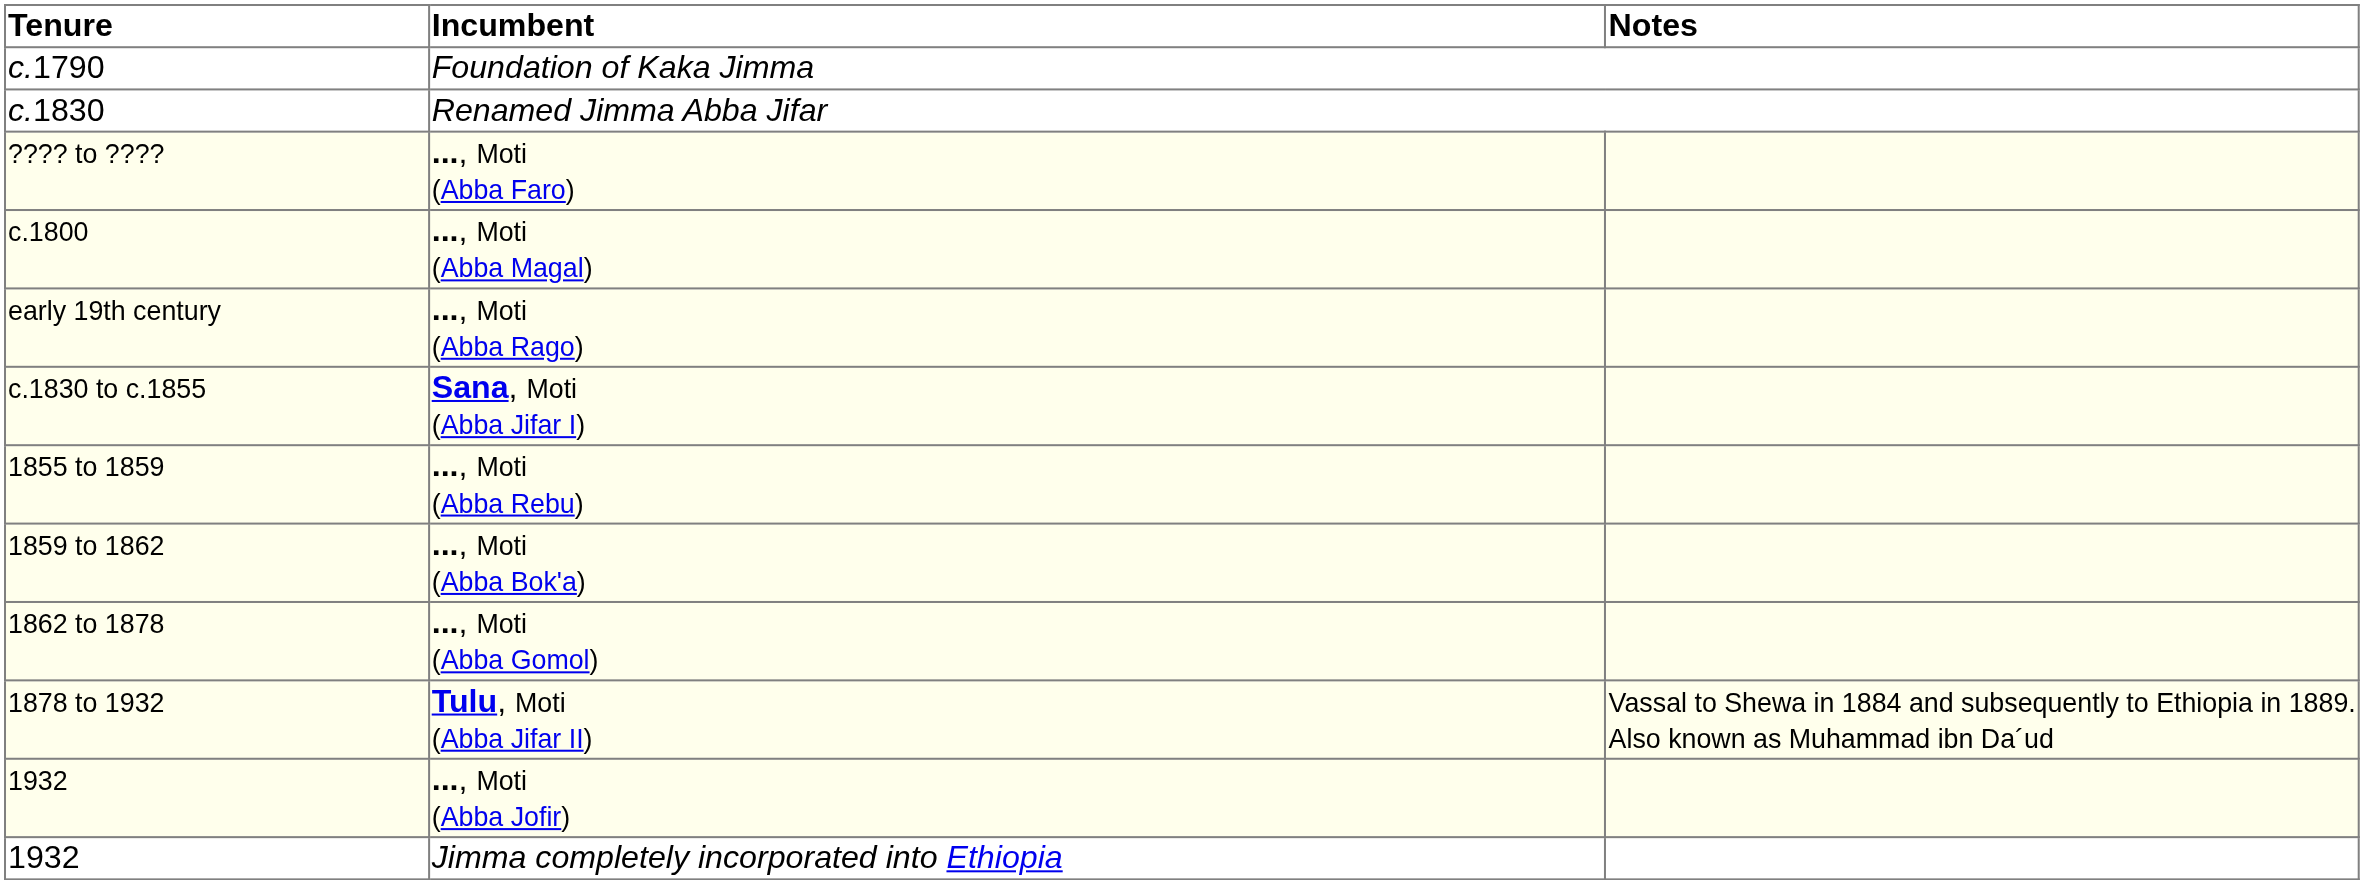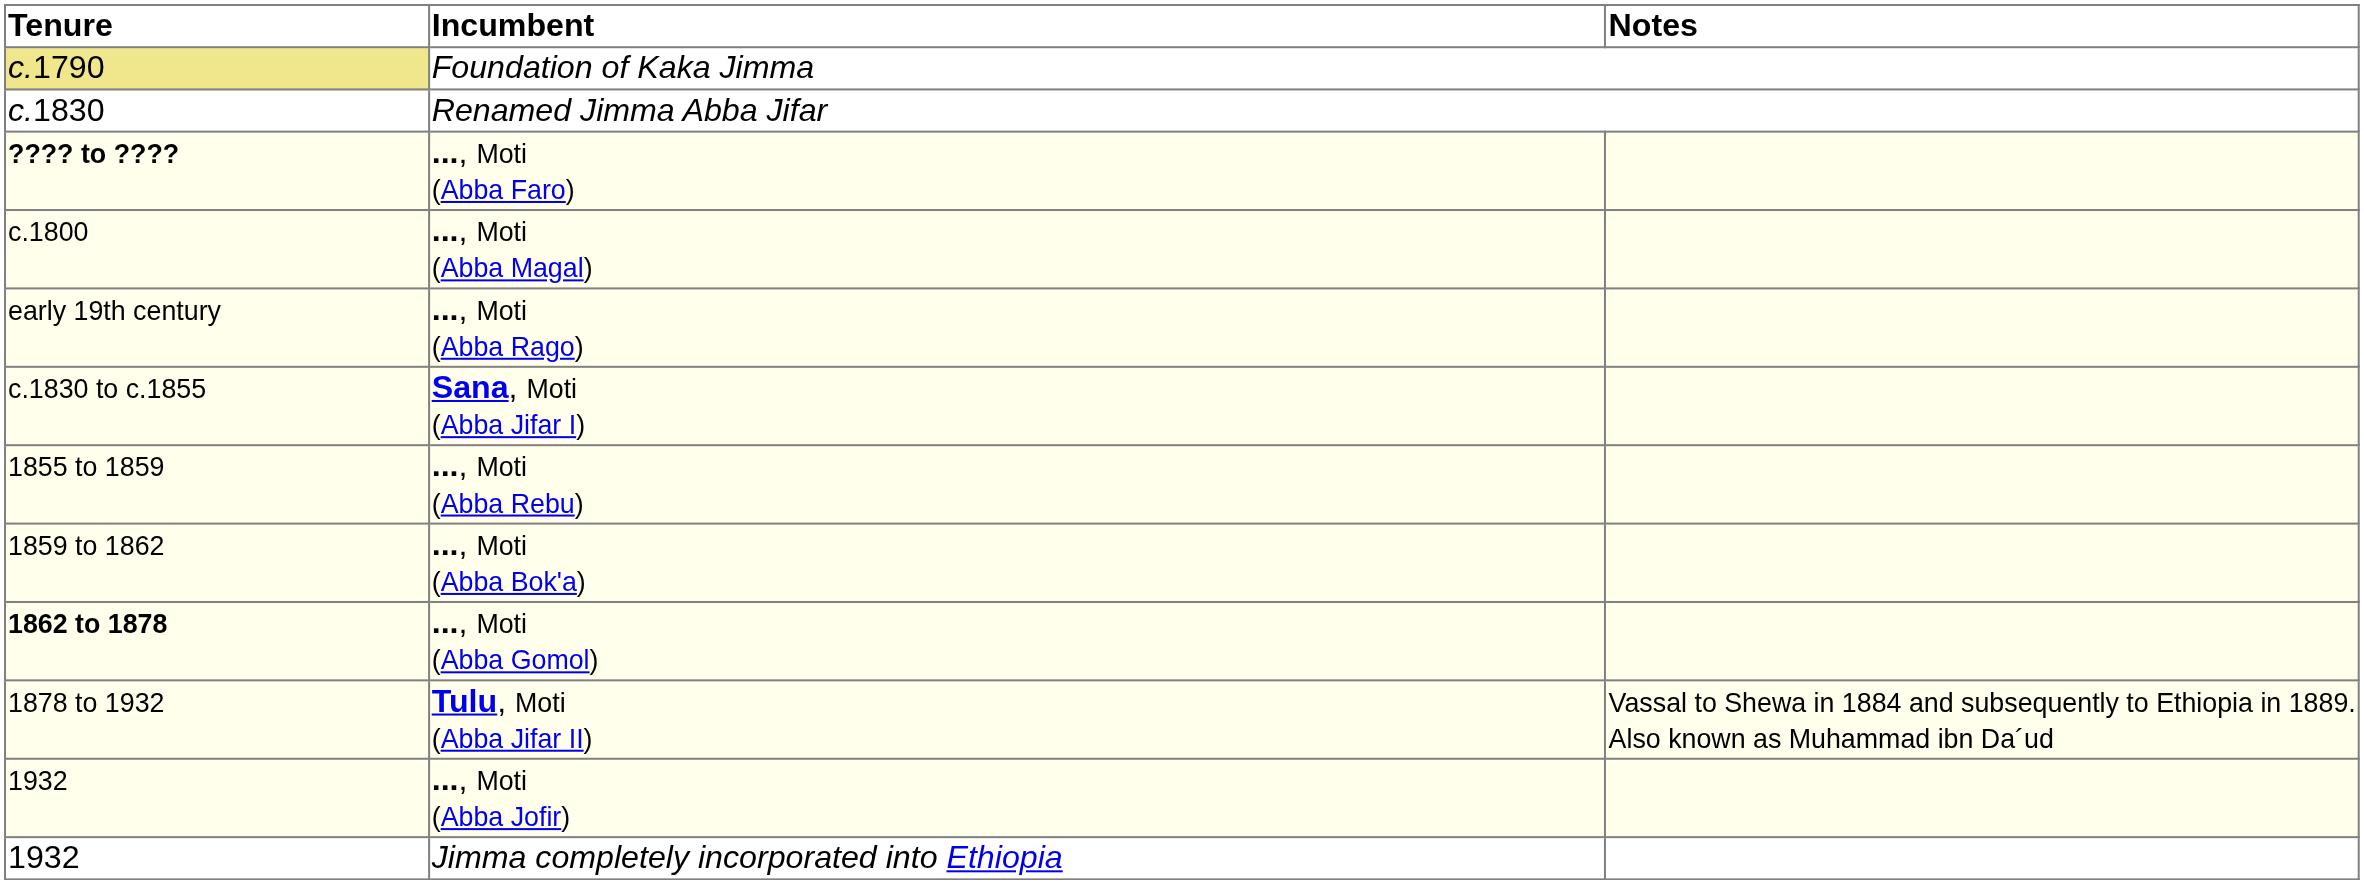(56, 67) no background -> (56, 67) khaki background
(86, 154) normal -> (94, 152) bold
(86, 624) normal -> (88, 622) bold
